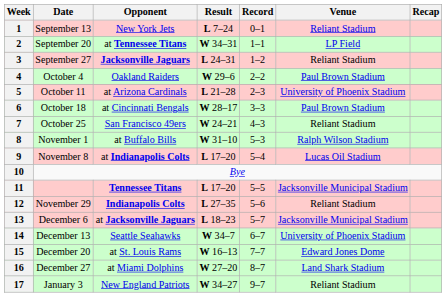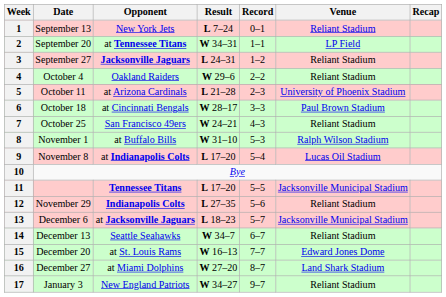(343, 76) Paul Brown Stadium -> (343, 76) Reliant Stadium
(343, 236) University of Phoenix Stadium -> (343, 236) Reliant Stadium
